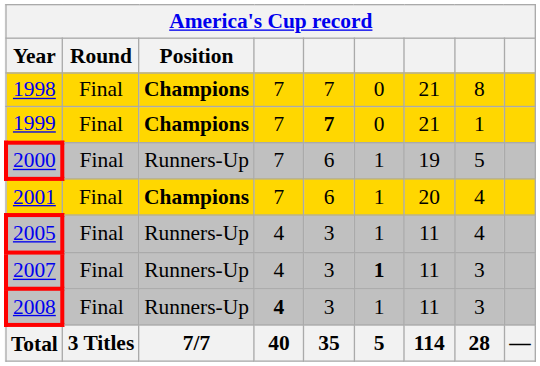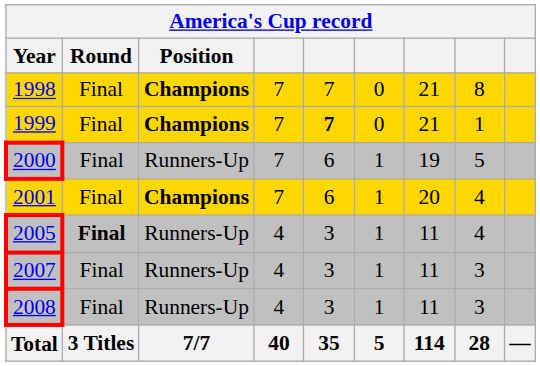(102, 233) normal -> (102, 233) bold
(379, 270) bold -> (379, 270) normal
(279, 306) bold -> (279, 306) normal
